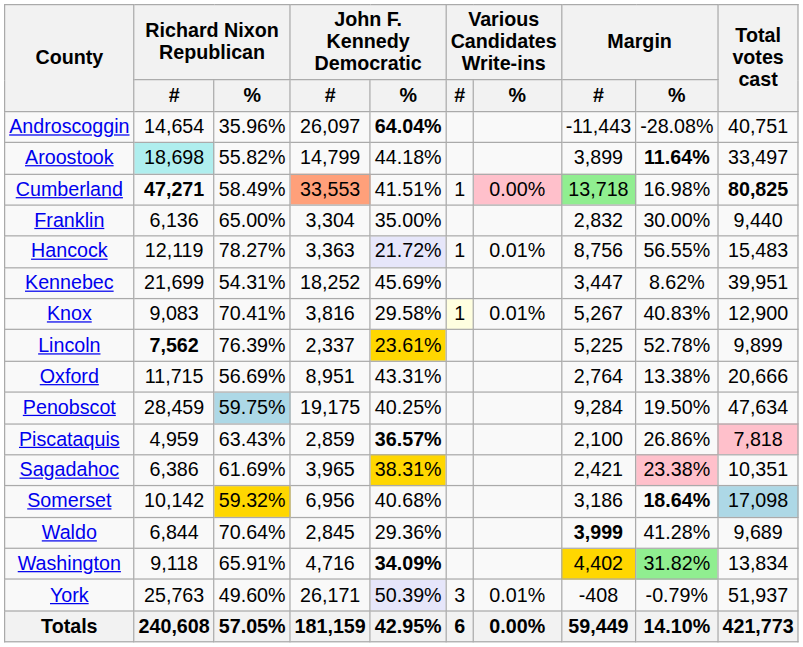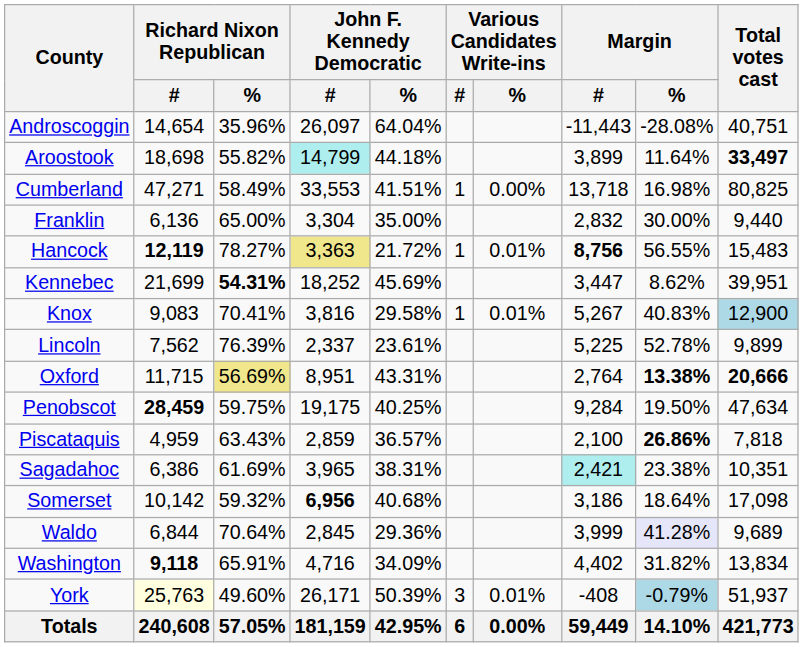(408, 126) bold -> (408, 126) normal
(174, 158) paleturquoise background -> (174, 158) no background
(330, 158) no background -> (330, 158) paleturquoise background
(677, 158) bold -> (677, 158) normal
(758, 158) normal -> (758, 158) bold
(174, 189) bold -> (174, 189) normal
(330, 189) lightsalmon background -> (330, 189) no background
(517, 189) pink background -> (517, 189) no background
(598, 189) lightgreen background -> (598, 189) no background
(758, 189) bold -> (758, 189) normal
(174, 251) normal -> (174, 251) bold
(330, 251) no background -> (330, 251) khaki background
(408, 251) lavender background -> (408, 251) no background
(598, 251) normal -> (598, 251) bold
(252, 282) normal -> (252, 282) bold
(460, 314) lightyellow background -> (460, 314) no background
(758, 314) no background -> (758, 314) lightblue background
(174, 345) bold -> (174, 345) normal
(408, 345) gold background -> (408, 345) no background
(252, 376) no background -> (252, 376) khaki background
(677, 376) normal -> (677, 376) bold
(758, 376) normal -> (758, 376) bold
(174, 407) normal -> (174, 407) bold
(252, 407) lightblue background -> (252, 407) no background
(408, 438) bold -> (408, 438) normal
(677, 438) normal -> (677, 438) bold
(758, 438) pink background -> (758, 438) no background
(408, 470) gold background -> (408, 470) no background
(598, 470) no background -> (598, 470) paleturquoise background
(677, 470) pink background -> (677, 470) no background
(252, 501) gold background -> (252, 501) no background
(330, 501) normal -> (330, 501) bold
(677, 501) bold -> (677, 501) normal
(758, 501) lightblue background -> (758, 501) no background
(598, 532) bold -> (598, 532) normal
(677, 532) no background -> (677, 532) lavender background
(174, 563) normal -> (174, 563) bold
(408, 563) bold -> (408, 563) normal
(598, 563) gold background -> (598, 563) no background
(677, 563) lightgreen background -> (677, 563) no background
(174, 594) no background -> (174, 594) lightyellow background
(408, 594) lavender background -> (408, 594) no background
(677, 594) no background -> (677, 594) lightblue background
